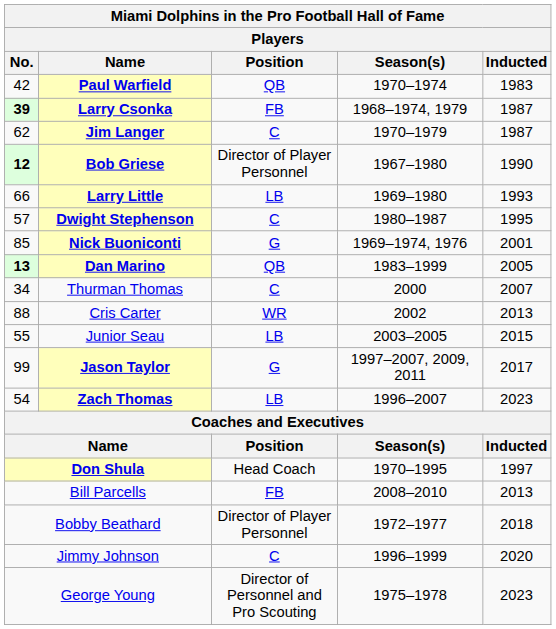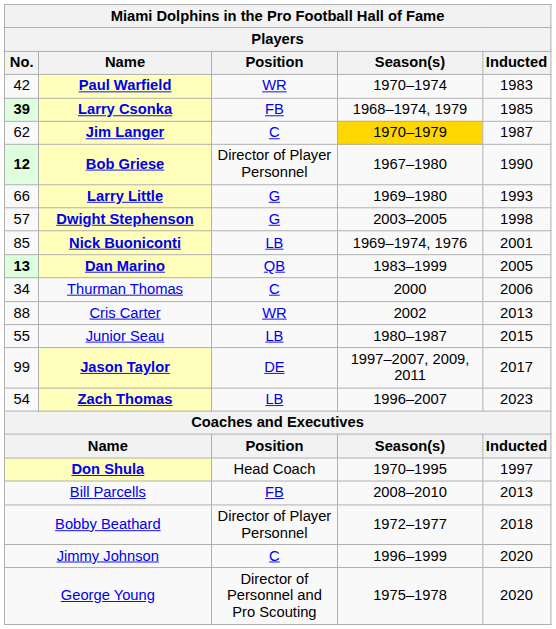(274, 86) QB -> (274, 86) WR
(516, 109) 1987 -> (516, 109) 1985
(410, 132) no background -> (410, 132) gold background
(274, 196) LB -> (274, 196) G
(274, 219) C -> (274, 219) G
(410, 219) 1980–1987 -> (410, 219) 2003–2005
(516, 219) 1995 -> (516, 219) 1998
(274, 242) G -> (274, 242) LB
(516, 289) 2007 -> (516, 289) 2006
(410, 336) 2003–2005 -> (410, 336) 1980–1987
(274, 367) G -> (274, 367) DE
(516, 596) 2023 -> (516, 596) 2020
